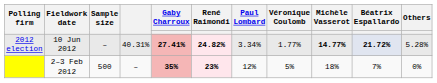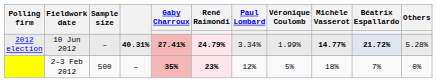(136, 45) normal -> (136, 45) bold
(211, 45) 24.82% -> (211, 45) 24.79%
(289, 45) 1.77% -> (289, 45) 1.99%
